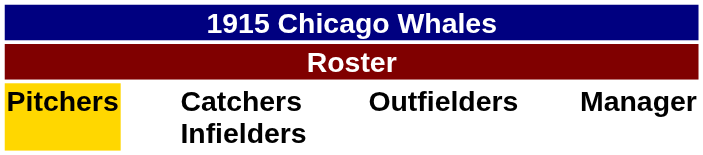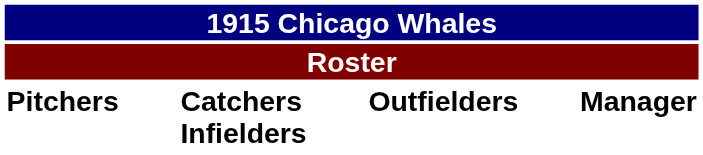(63, 101) gold background -> (63, 101) no background
